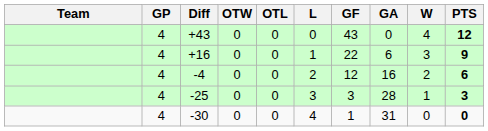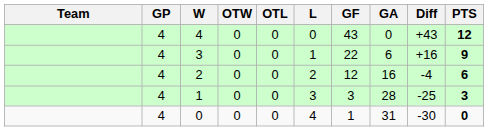columns swapped: (427, 14) <-> (199, 14)
